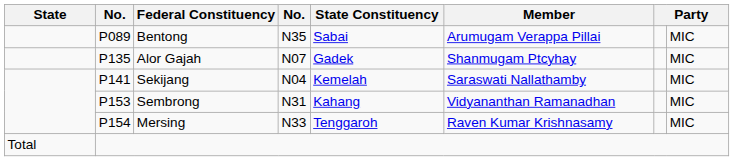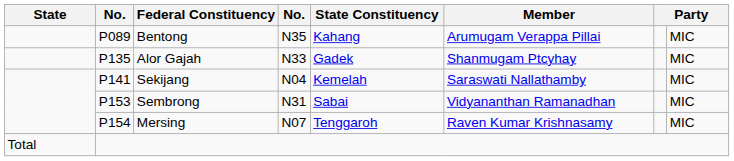(331, 36) Sabai -> (337, 36) Kahang
(294, 58) N07 -> (294, 58) N33
(337, 101) Kahang -> (331, 101) Sabai
(294, 123) N33 -> (294, 123) N07
